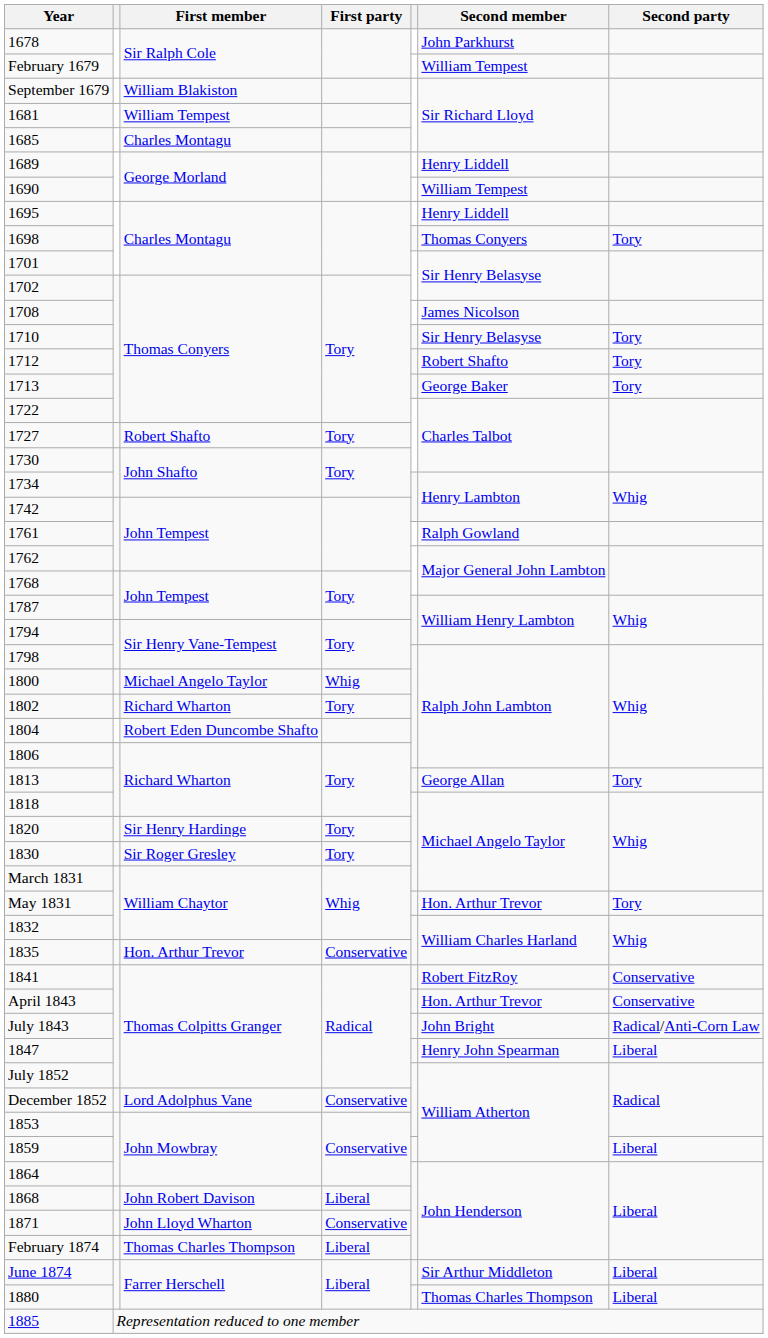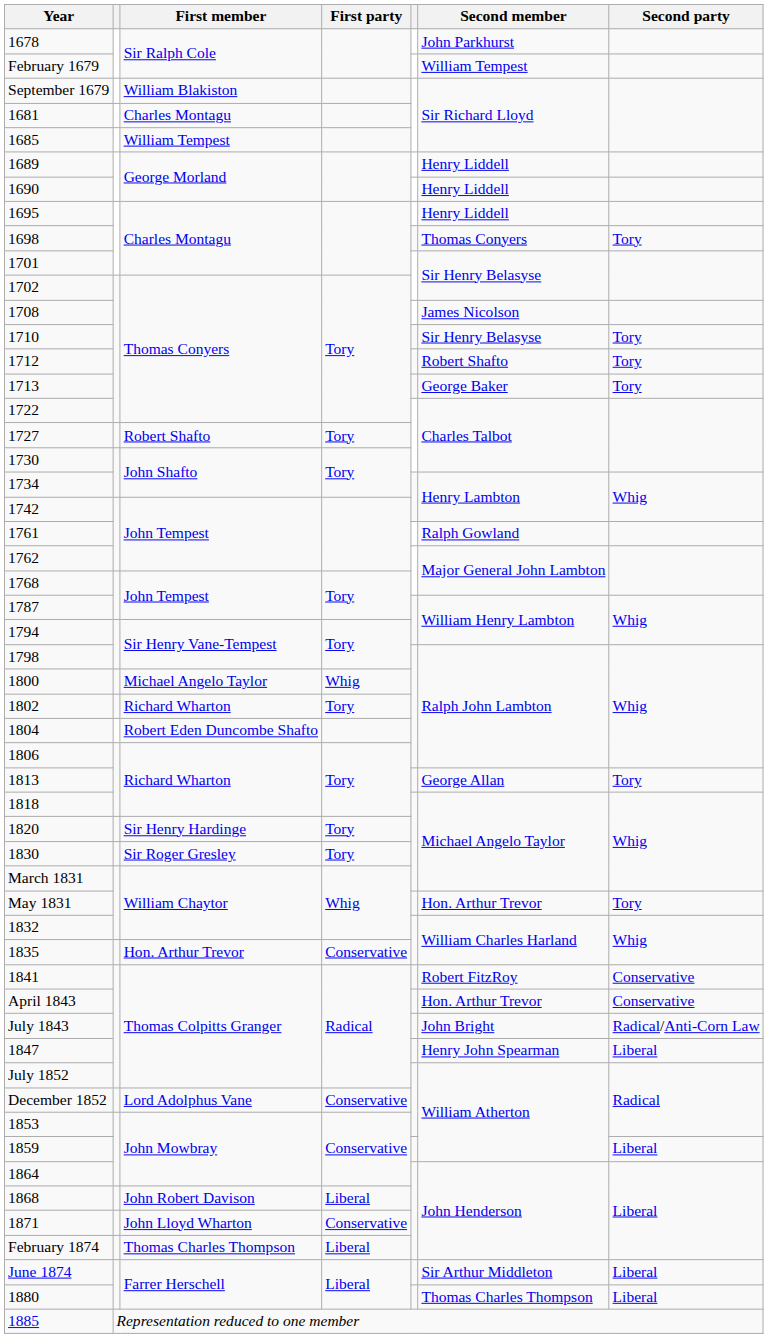(177, 115) William Tempest -> (177, 115) Charles Montagu
(177, 139) Charles Montagu -> (177, 139) William Tempest
(475, 189) William Tempest -> (465, 189) Henry Liddell
